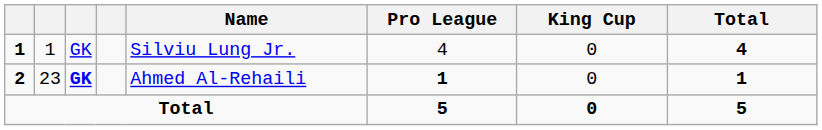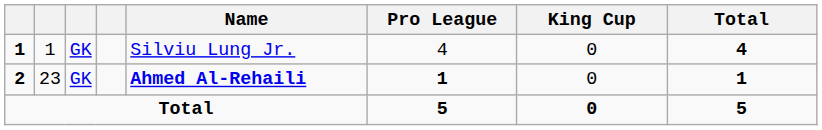(81, 79) bold -> (81, 79) normal
(218, 79) normal -> (218, 79) bold
